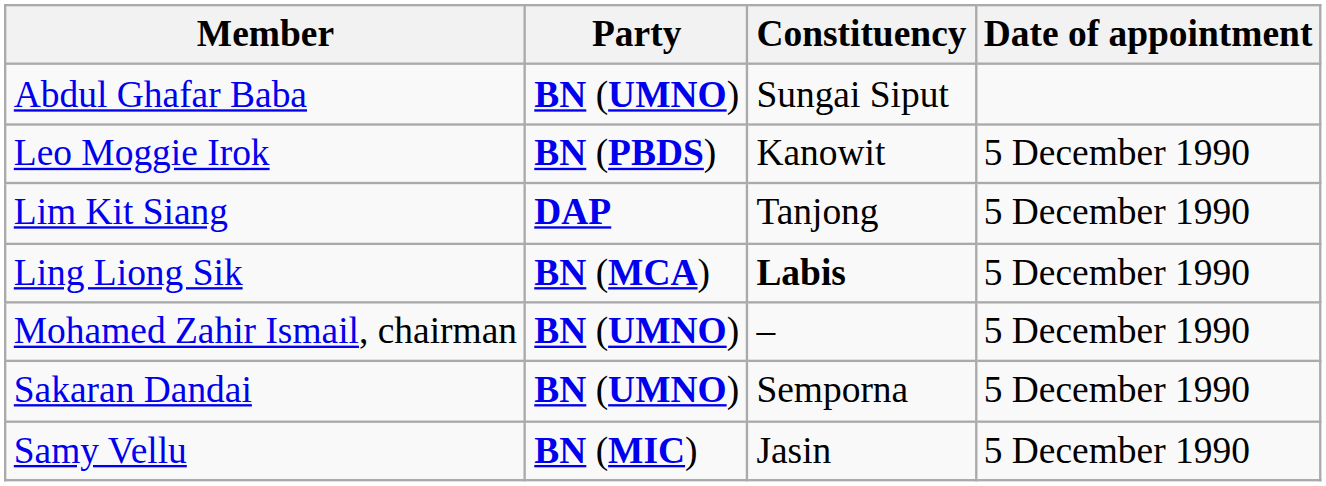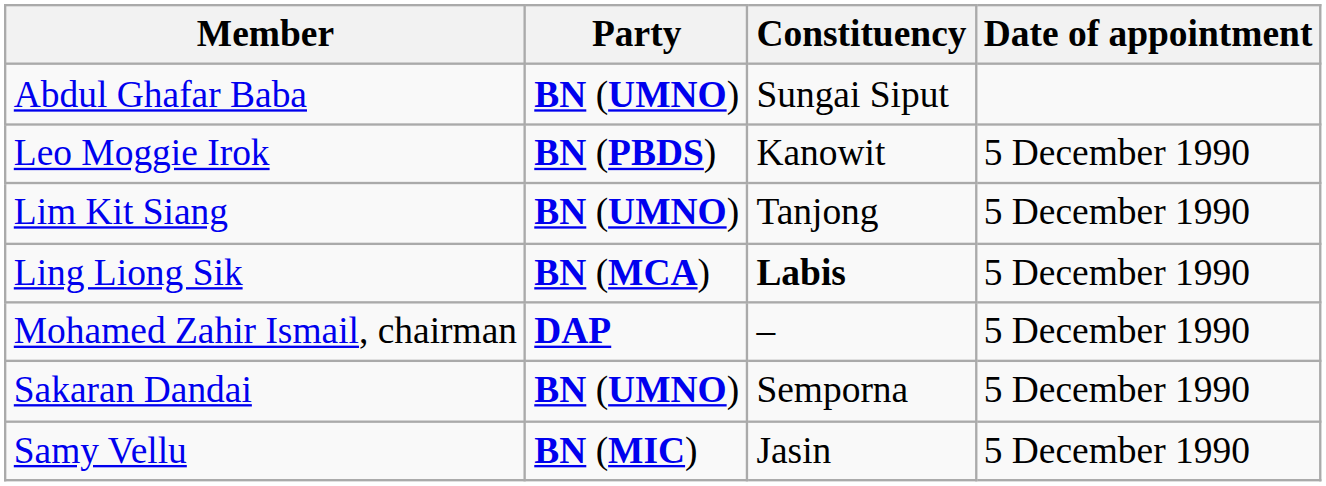(573, 212) DAP -> (637, 212) BN (UMNO)
(637, 331) BN (UMNO) -> (573, 331) DAP
